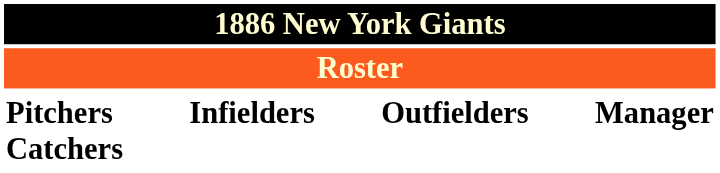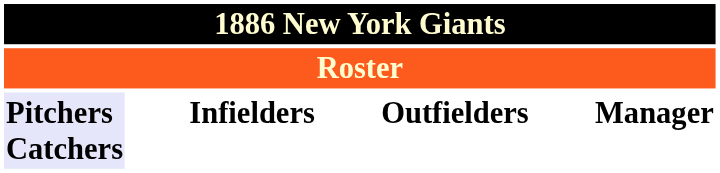(65, 130) no background -> (65, 130) lavender background
